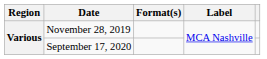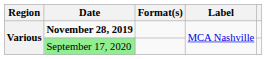(89, 29) normal -> (90, 29) bold
(89, 46) no background -> (89, 46) lightgreen background
